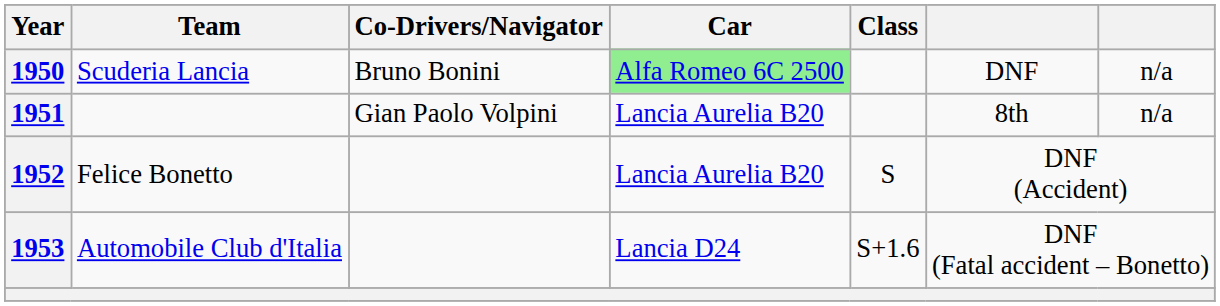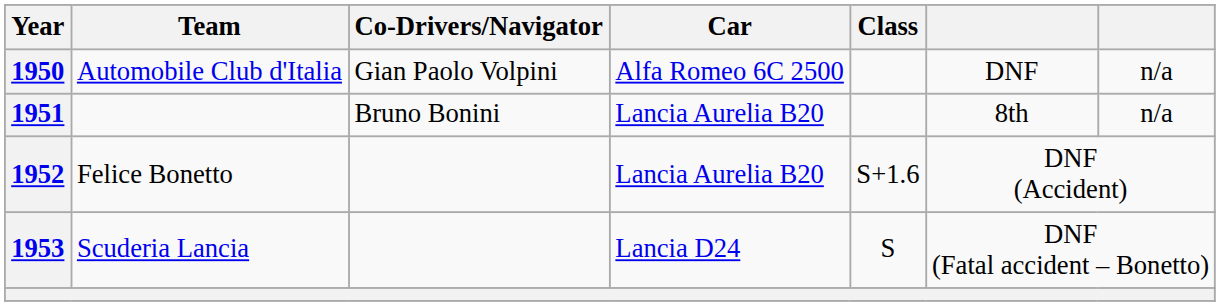(163, 70) Scuderia Lancia -> (209, 70) Automobile Club d'Italia
(427, 70) Bruno Bonini -> (456, 70) Gian Paolo Volpini
(730, 70) lightgreen background -> (730, 70) no background
(456, 114) Gian Paolo Volpini -> (427, 114) Bruno Bonini
(888, 174) S -> (888, 174) S+1.6
(209, 249) Automobile Club d'Italia -> (163, 249) Scuderia Lancia
(888, 249) S+1.6 -> (888, 249) S
